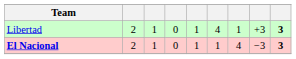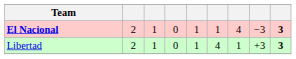rows swapped: (24, 29) <-> (33, 45)
